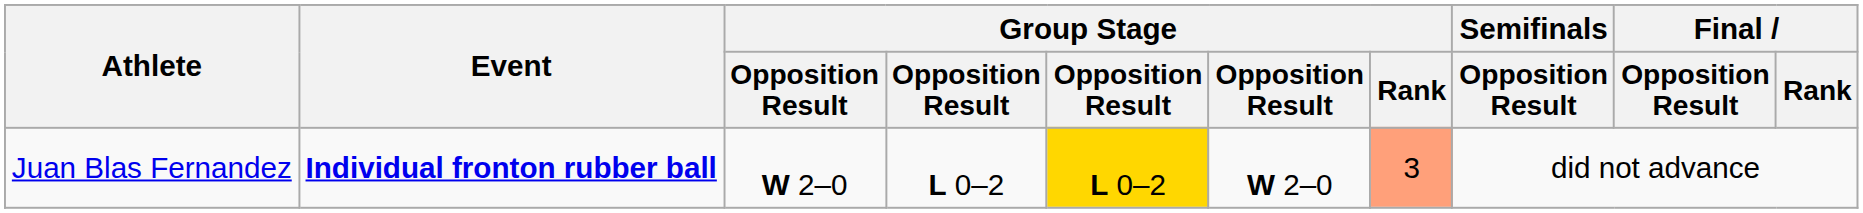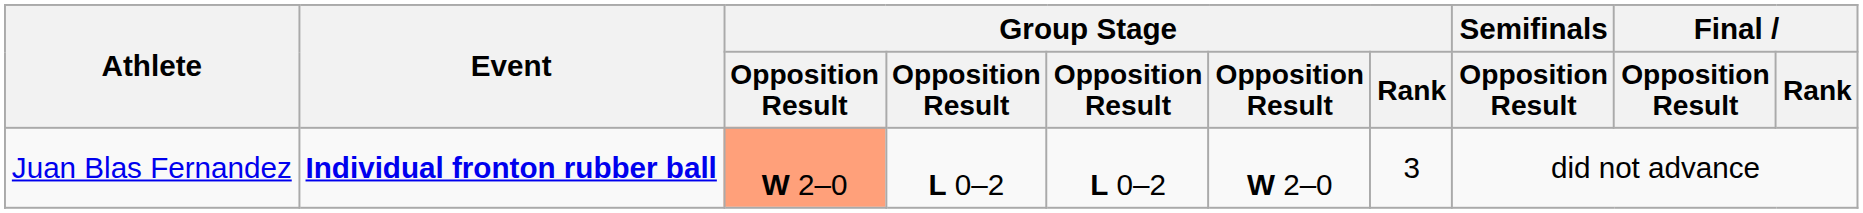(805, 184) no background -> (805, 184) lightsalmon background
(1128, 184) gold background -> (1128, 184) no background
(1412, 168) lightsalmon background -> (1412, 168) no background
